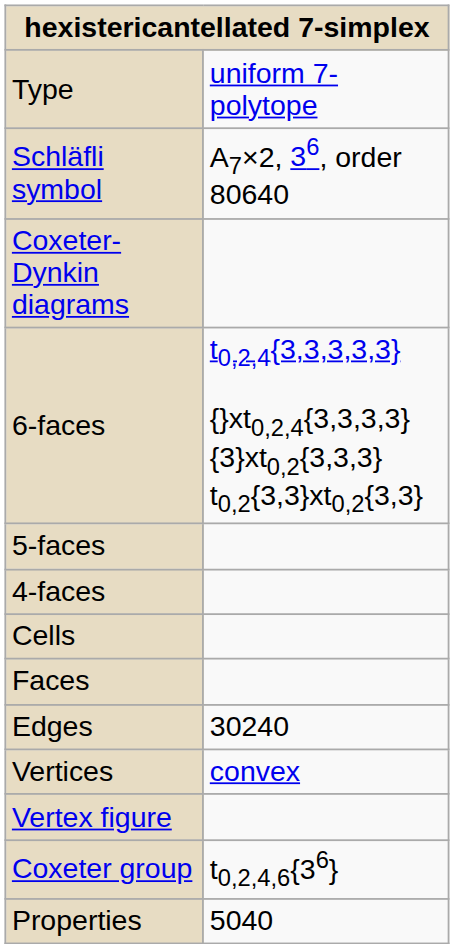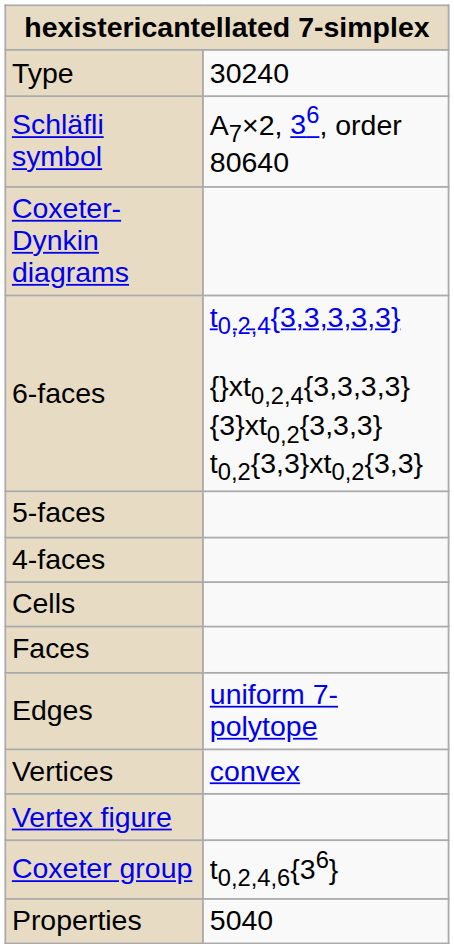(274, 88) uniform 7-polytope -> (249, 72) 30240
(249, 726) 30240 -> (274, 710) uniform 7-polytope
